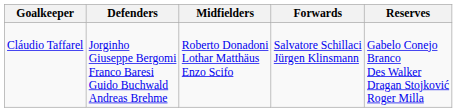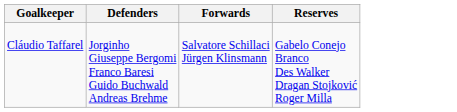- column: (225, 13)
